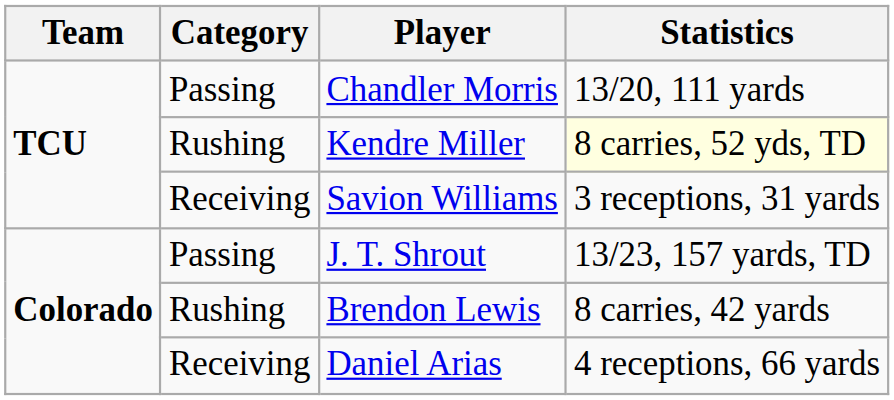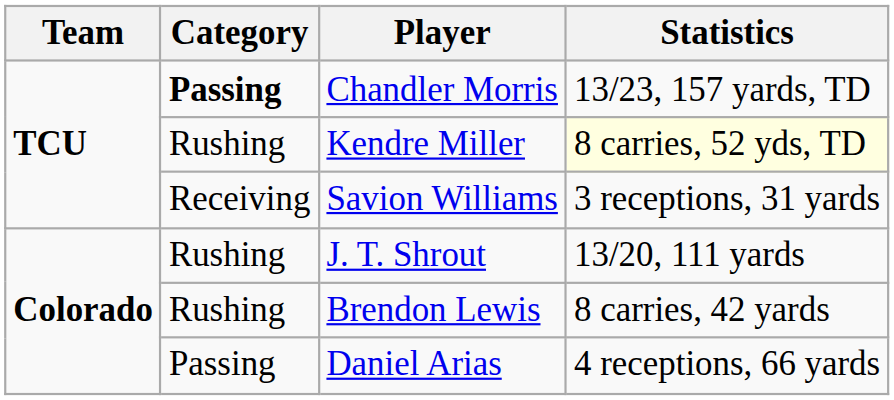(222, 88) normal -> (225, 88) bold
(689, 88) 13/20, 111 yards -> (722, 88) 13/23, 157 yards, TD
(222, 254) Passing -> (227, 254) Rushing
(722, 254) 13/23, 157 yards, TD -> (689, 254) 13/20, 111 yards
(240, 364) Receiving -> (222, 364) Passing
